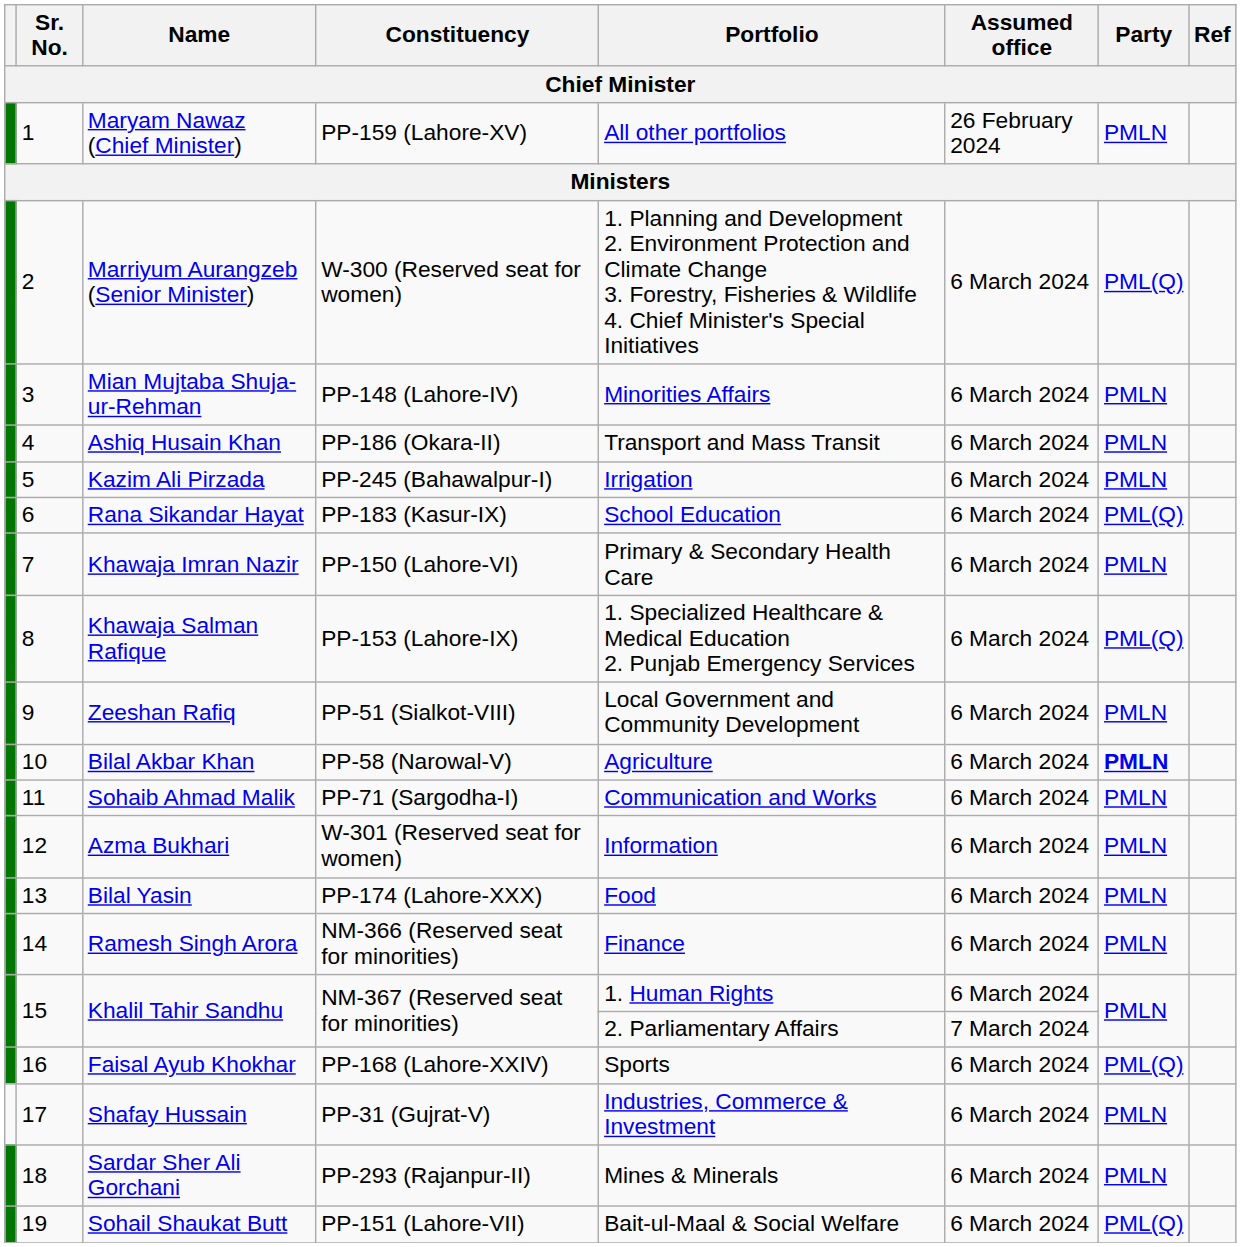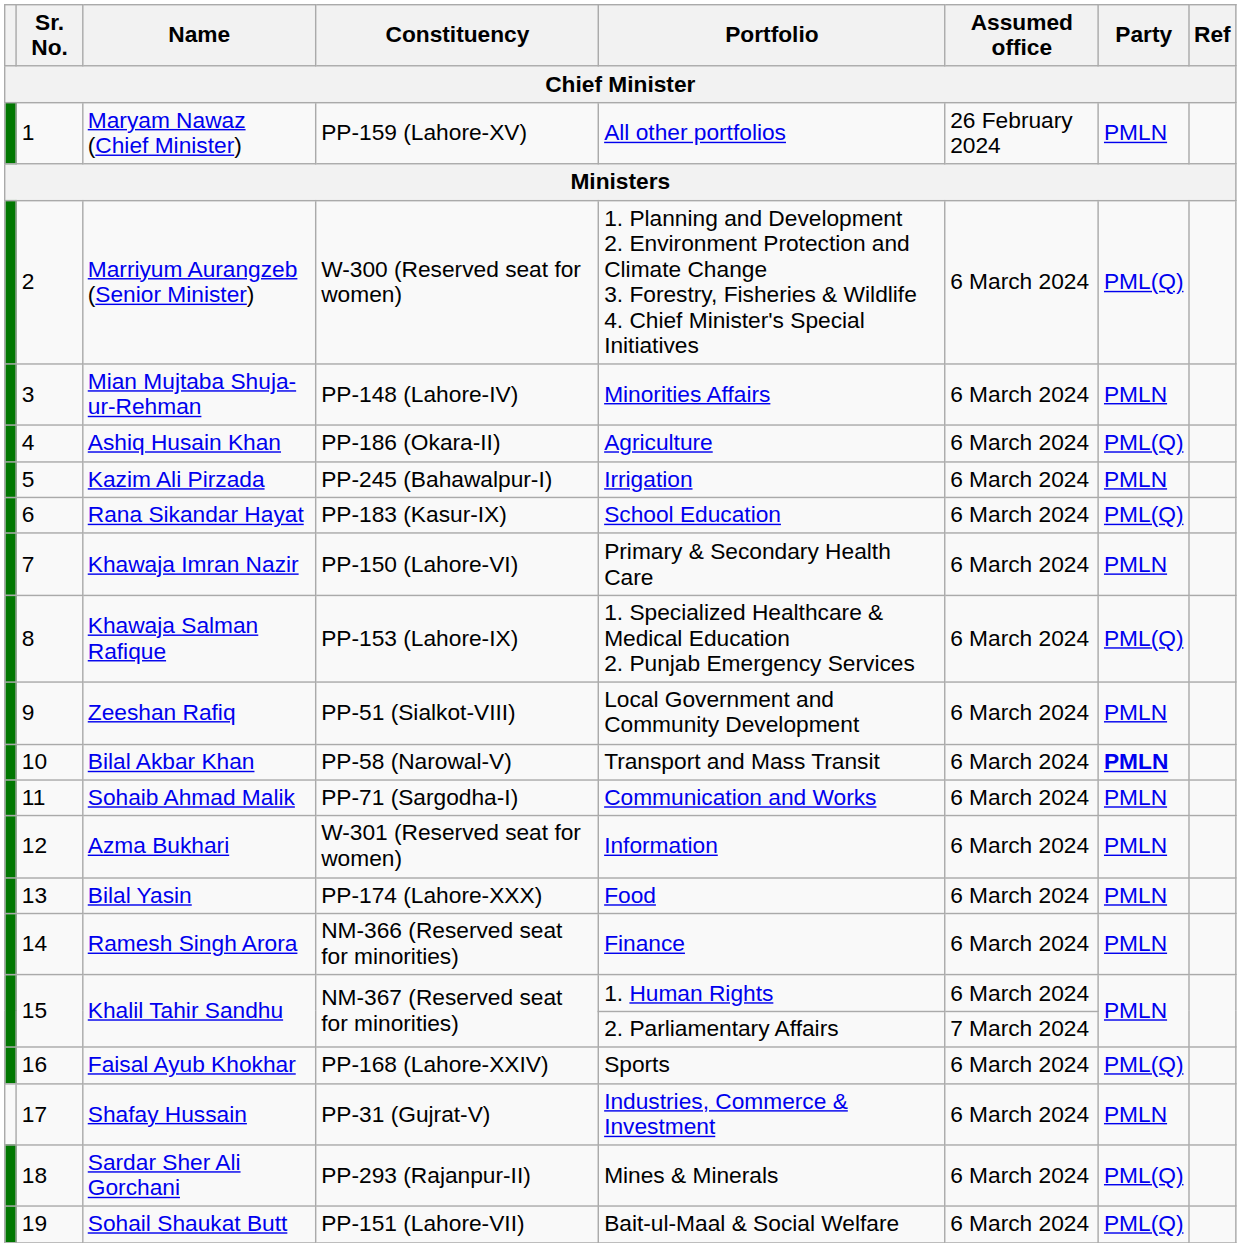(742, 443) Transport and Mass Transit -> (658, 443) Agriculture
(1136, 443) PMLN -> (1144, 443) PML(Q)
(658, 761) Agriculture -> (742, 761) Transport and Mass Transit
(1136, 1175) PMLN -> (1144, 1175) PML(Q)
